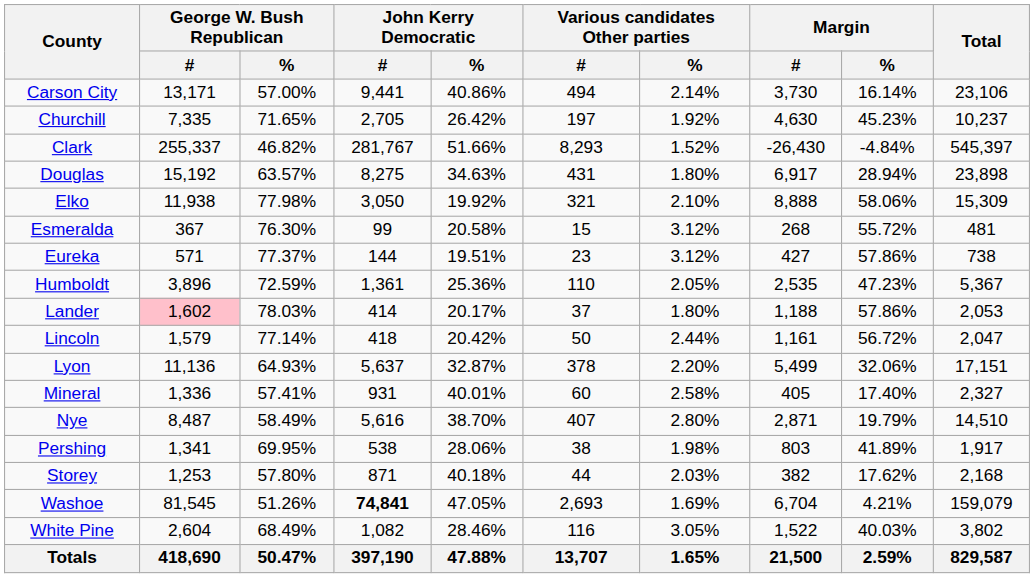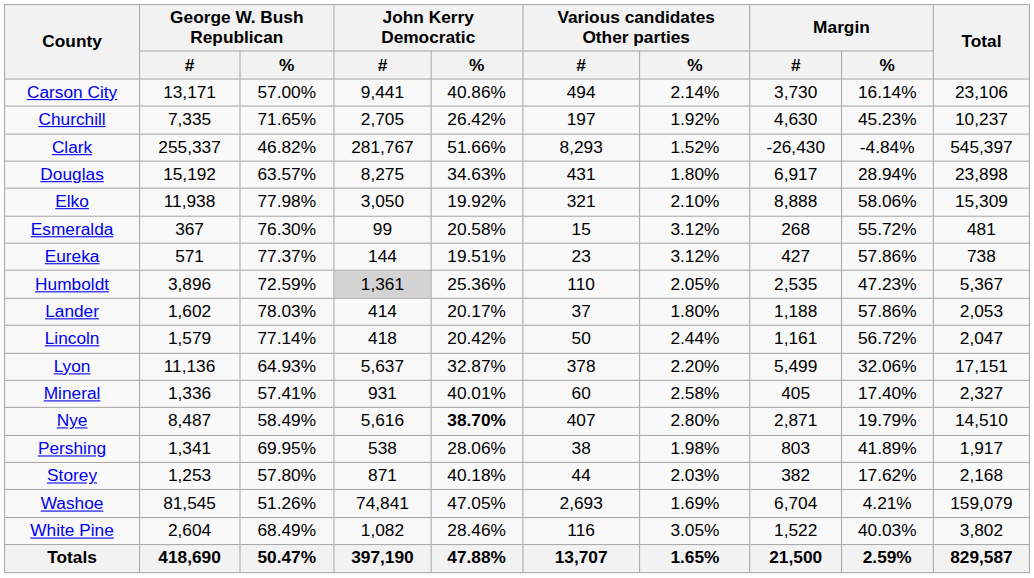(382, 284) no background -> (382, 284) lightgrey background
(190, 311) pink background -> (190, 311) no background
(477, 421) normal -> (477, 421) bold
(382, 503) bold -> (382, 503) normal
